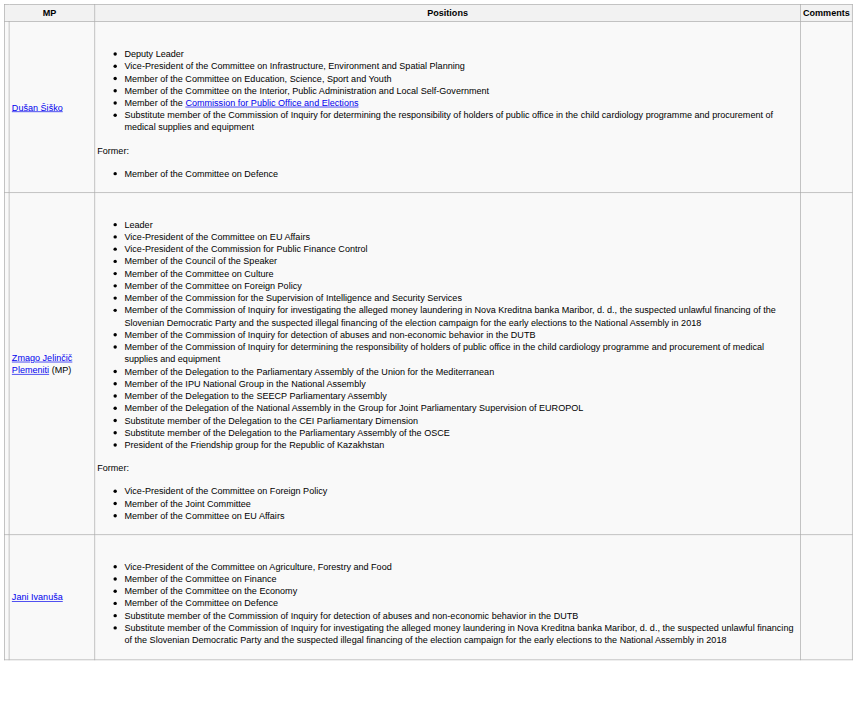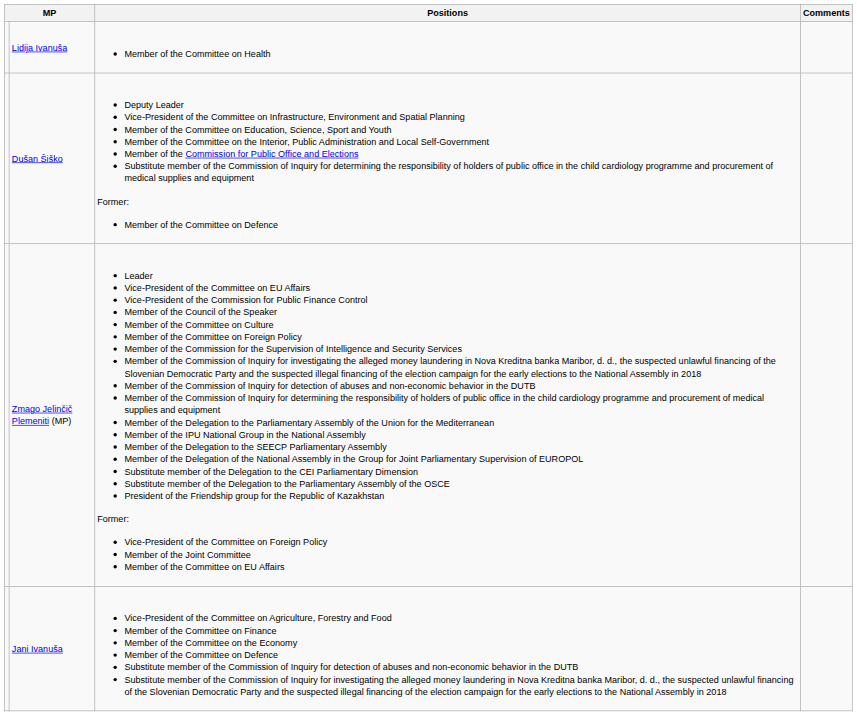+ row: (40, 47)
